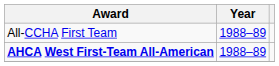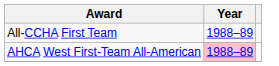(110, 52) bold -> (104, 52) normal
(243, 52) no background -> (230, 52) pink background
